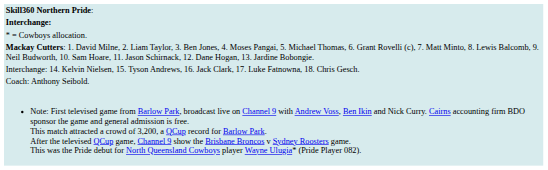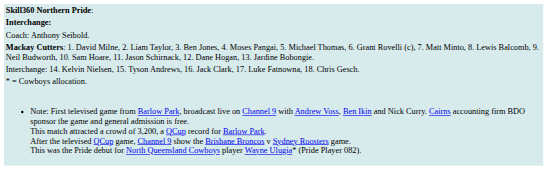(46, 35) * = Cowboys allocation. -> (48, 35) Coach: Anthony Seibold.
(48, 81) Coach: Anthony Seibold. -> (46, 81) * = Cowboys allocation.
